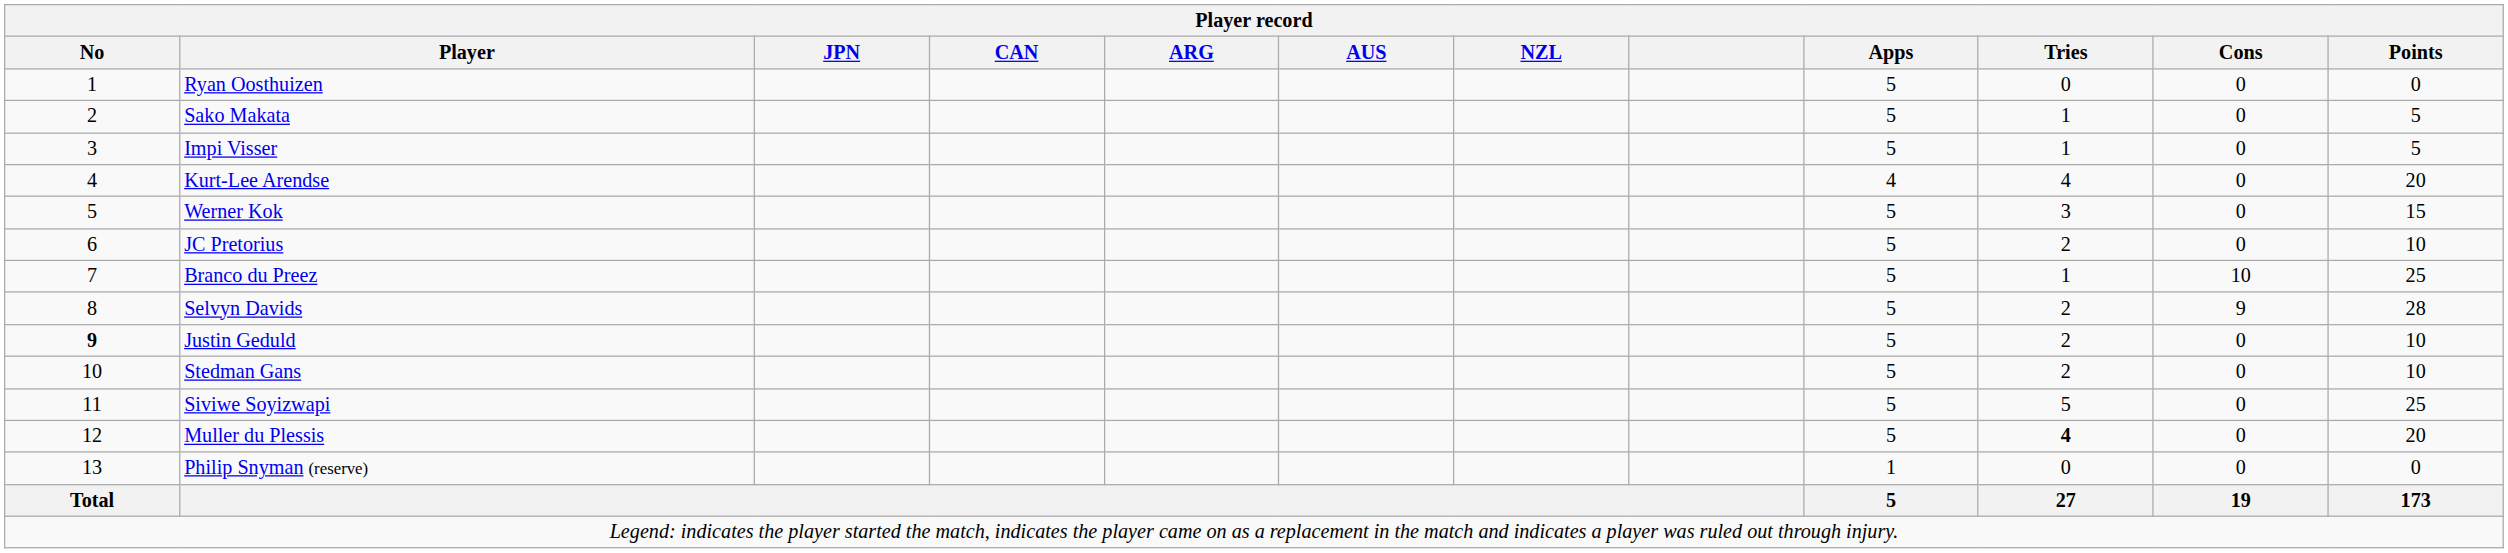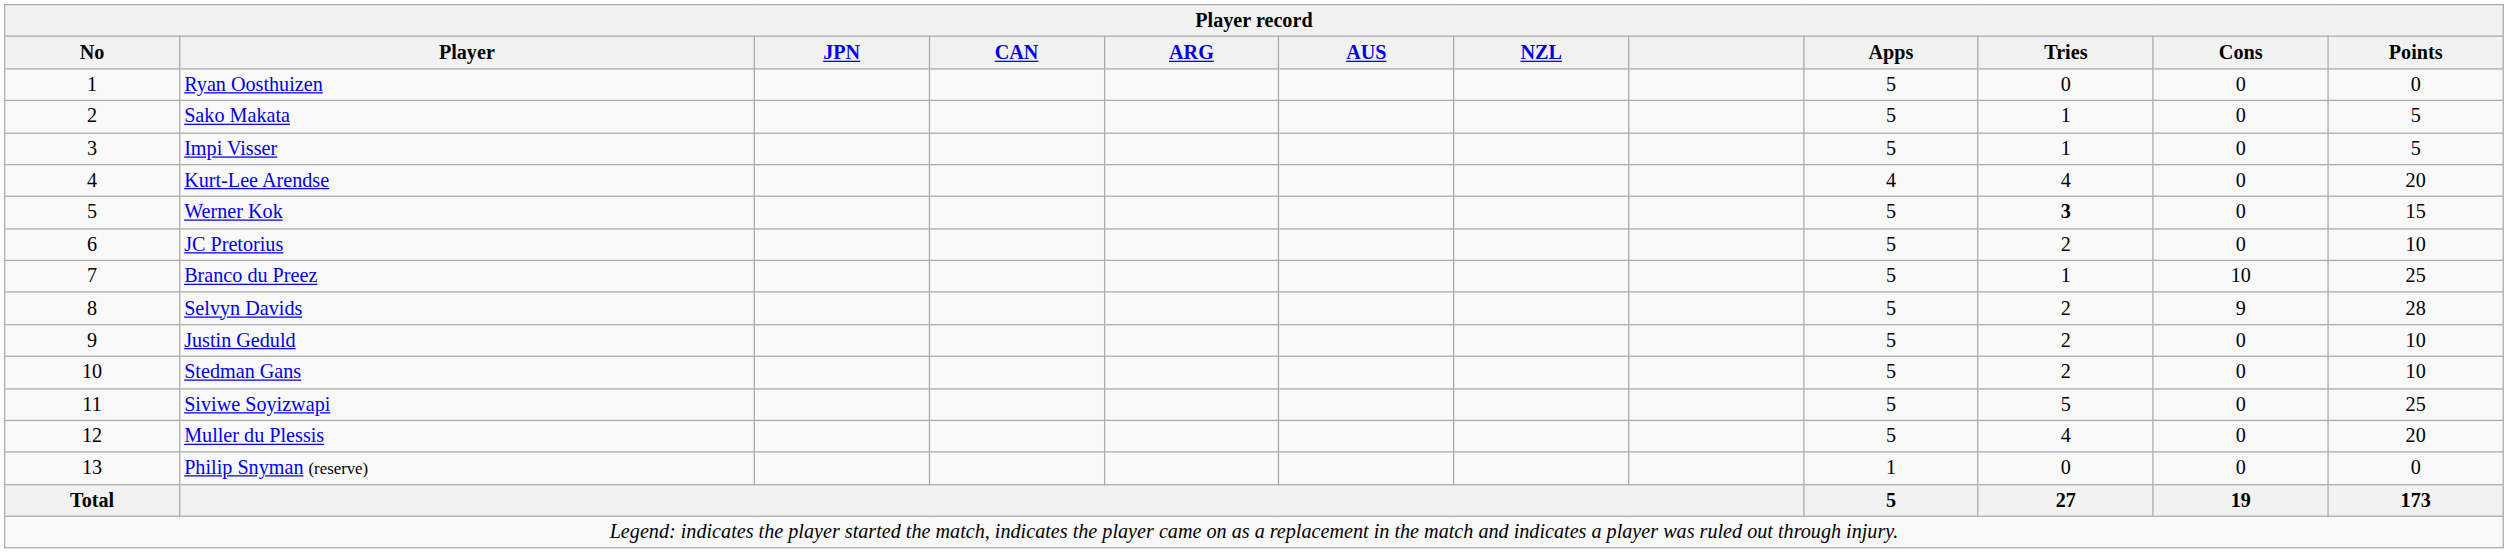(2066, 212) normal -> (2066, 212) bold
(92, 340) bold -> (92, 340) normal
(2066, 436) bold -> (2066, 436) normal
